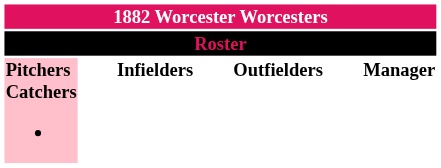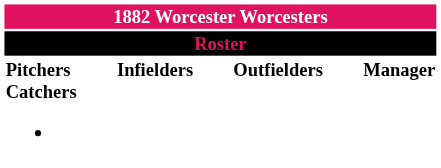(41, 102) pink background -> (41, 102) no background
